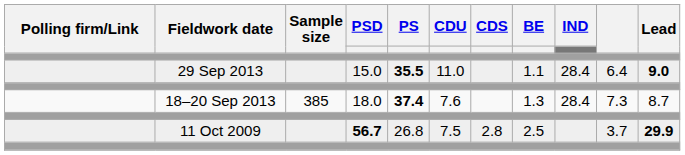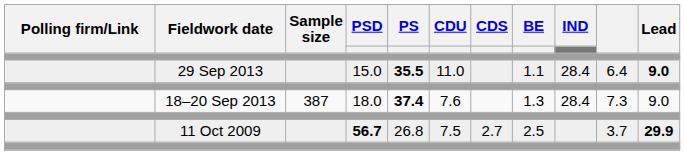(316, 101) 385 -> (316, 101) 387
(659, 101) 8.7 -> (659, 101) 9.0
(492, 131) 2.8 -> (492, 131) 2.7
